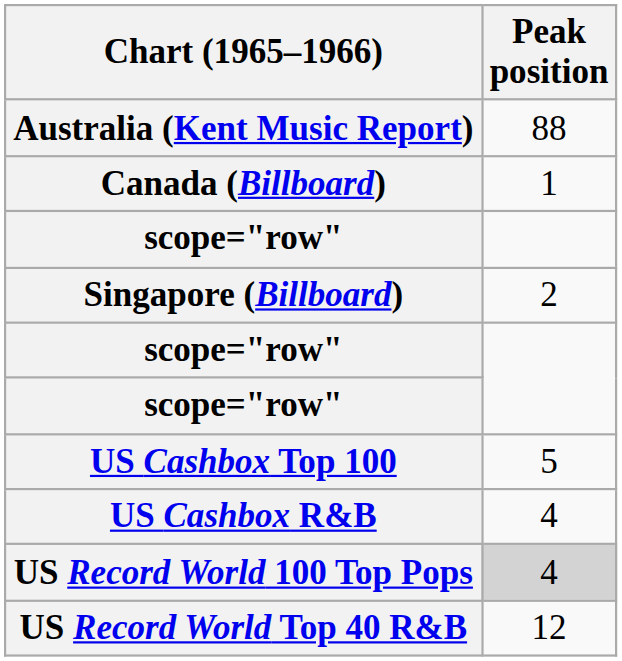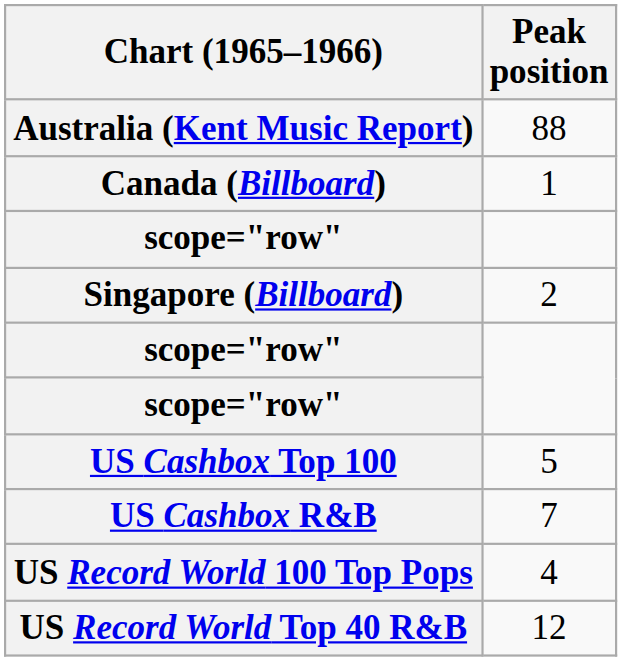(549, 516) 4 -> (549, 516) 7
(549, 571) lightgrey background -> (549, 571) no background
